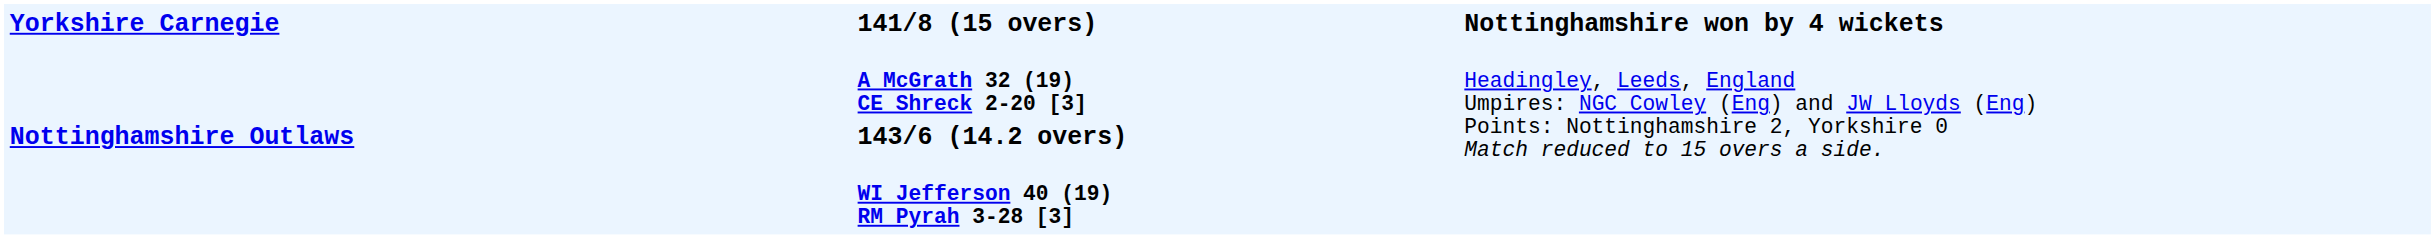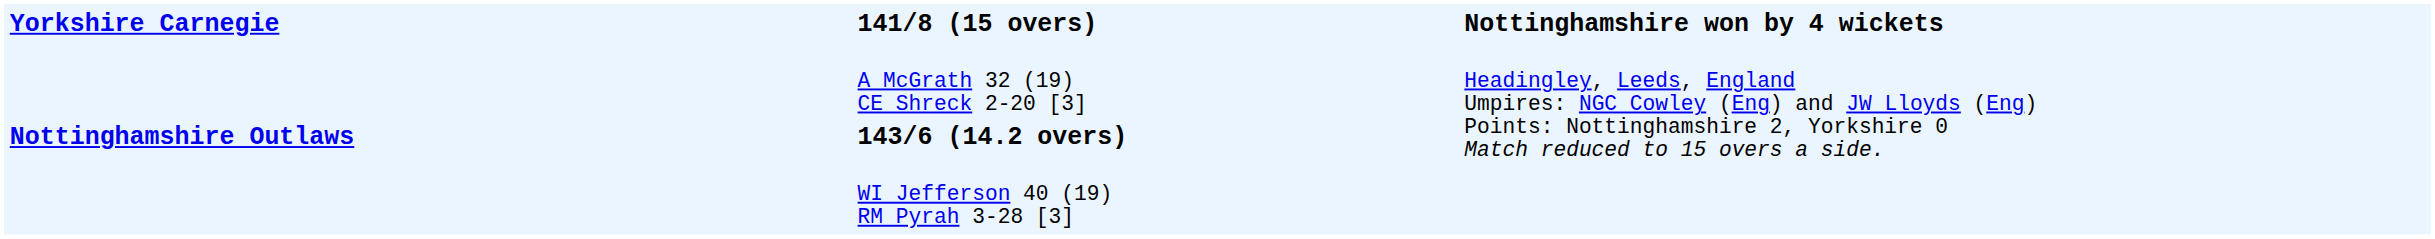(972, 92) bold -> (972, 92) normal
(985, 206) bold -> (985, 206) normal
